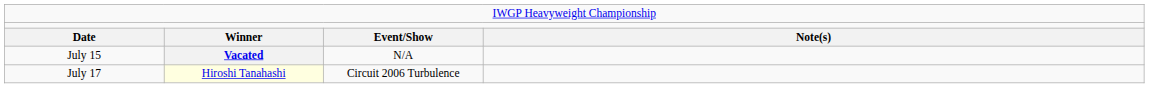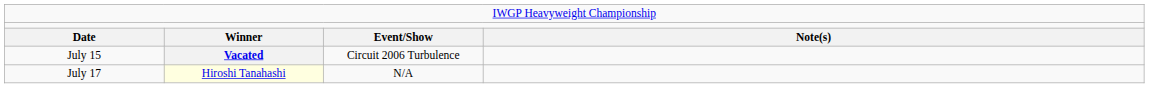(403, 55) N/A -> (403, 55) Circuit 2006 Turbulence
(403, 73) Circuit 2006 Turbulence -> (403, 73) N/A
